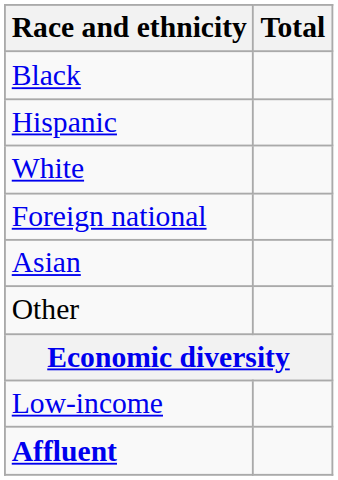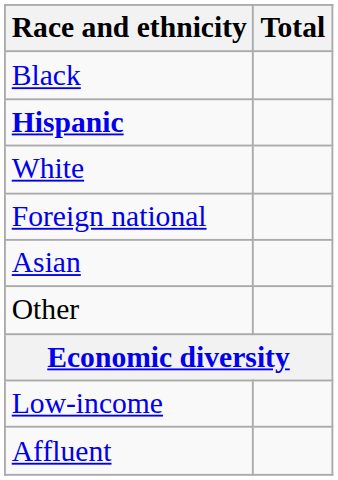(64, 121) normal -> (68, 121) bold
(64, 450) bold -> (62, 450) normal
